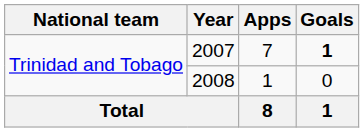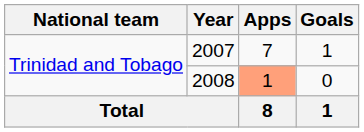(327, 50) bold -> (327, 50) normal
(267, 80) no background -> (267, 80) lightsalmon background
